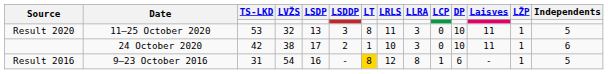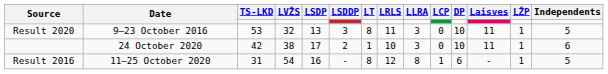(160, 32) 11–25 October 2020 -> (160, 32) 9–23 October 2016
(160, 62) 9–23 October 2016 -> (160, 62) 11–25 October 2020
(369, 62) gold background -> (369, 62) no background
